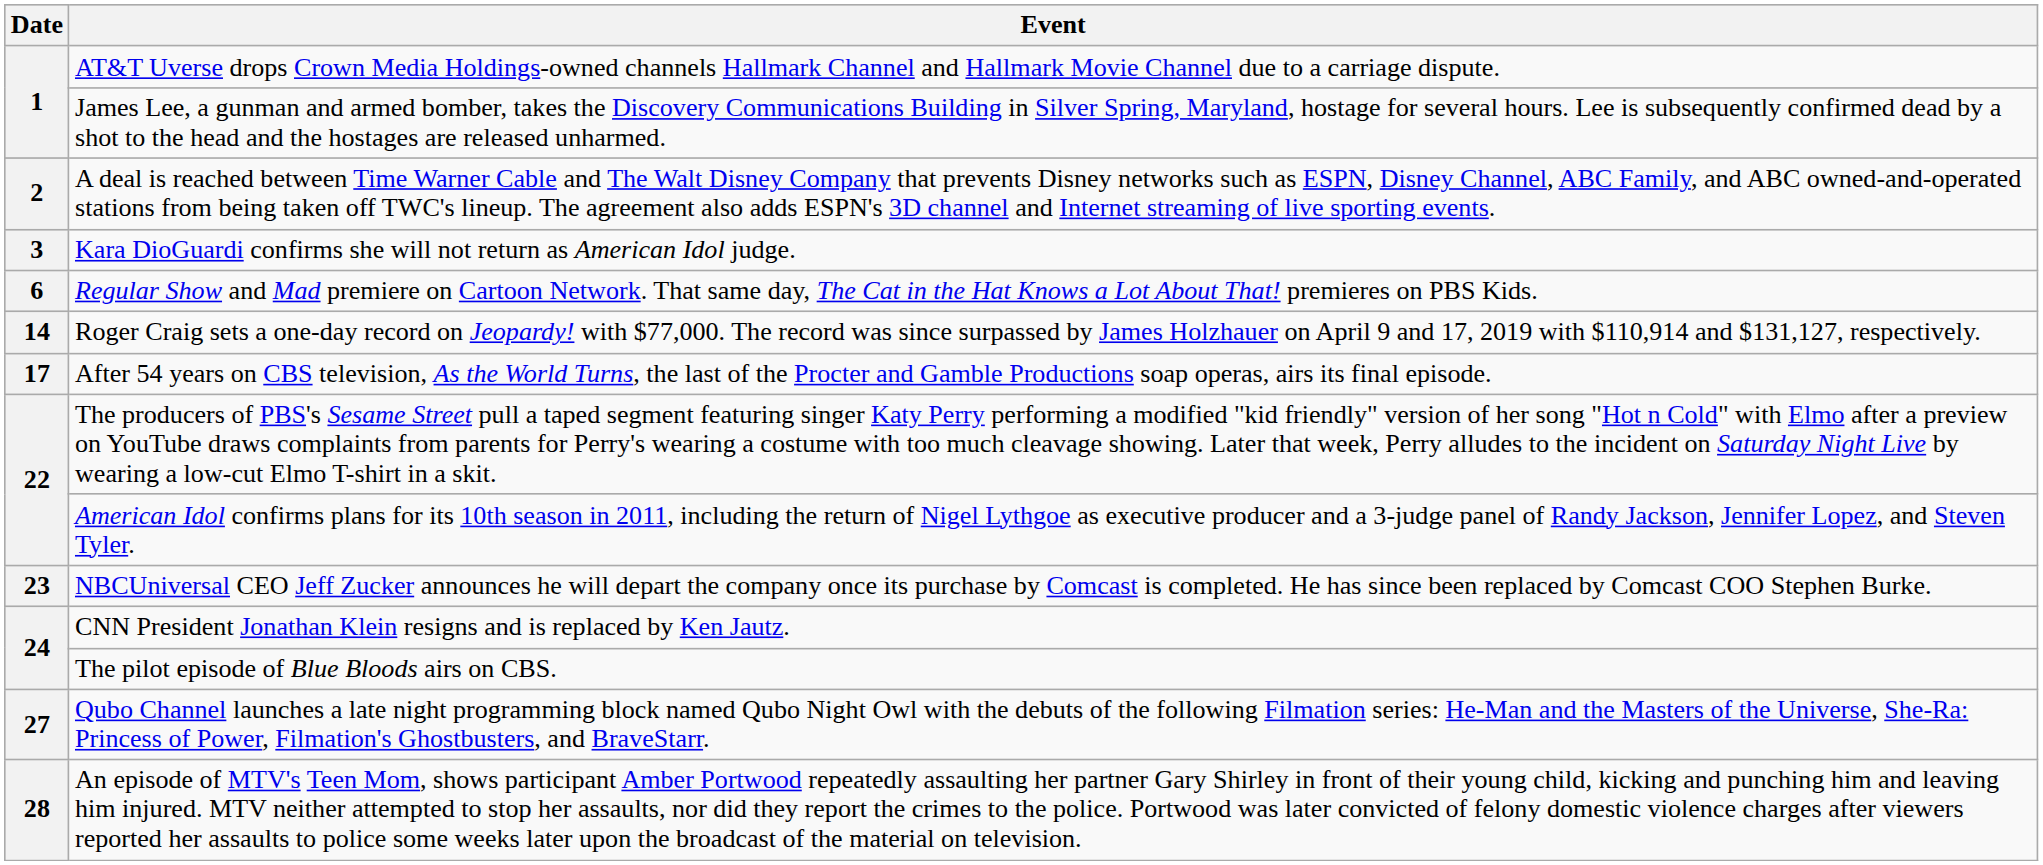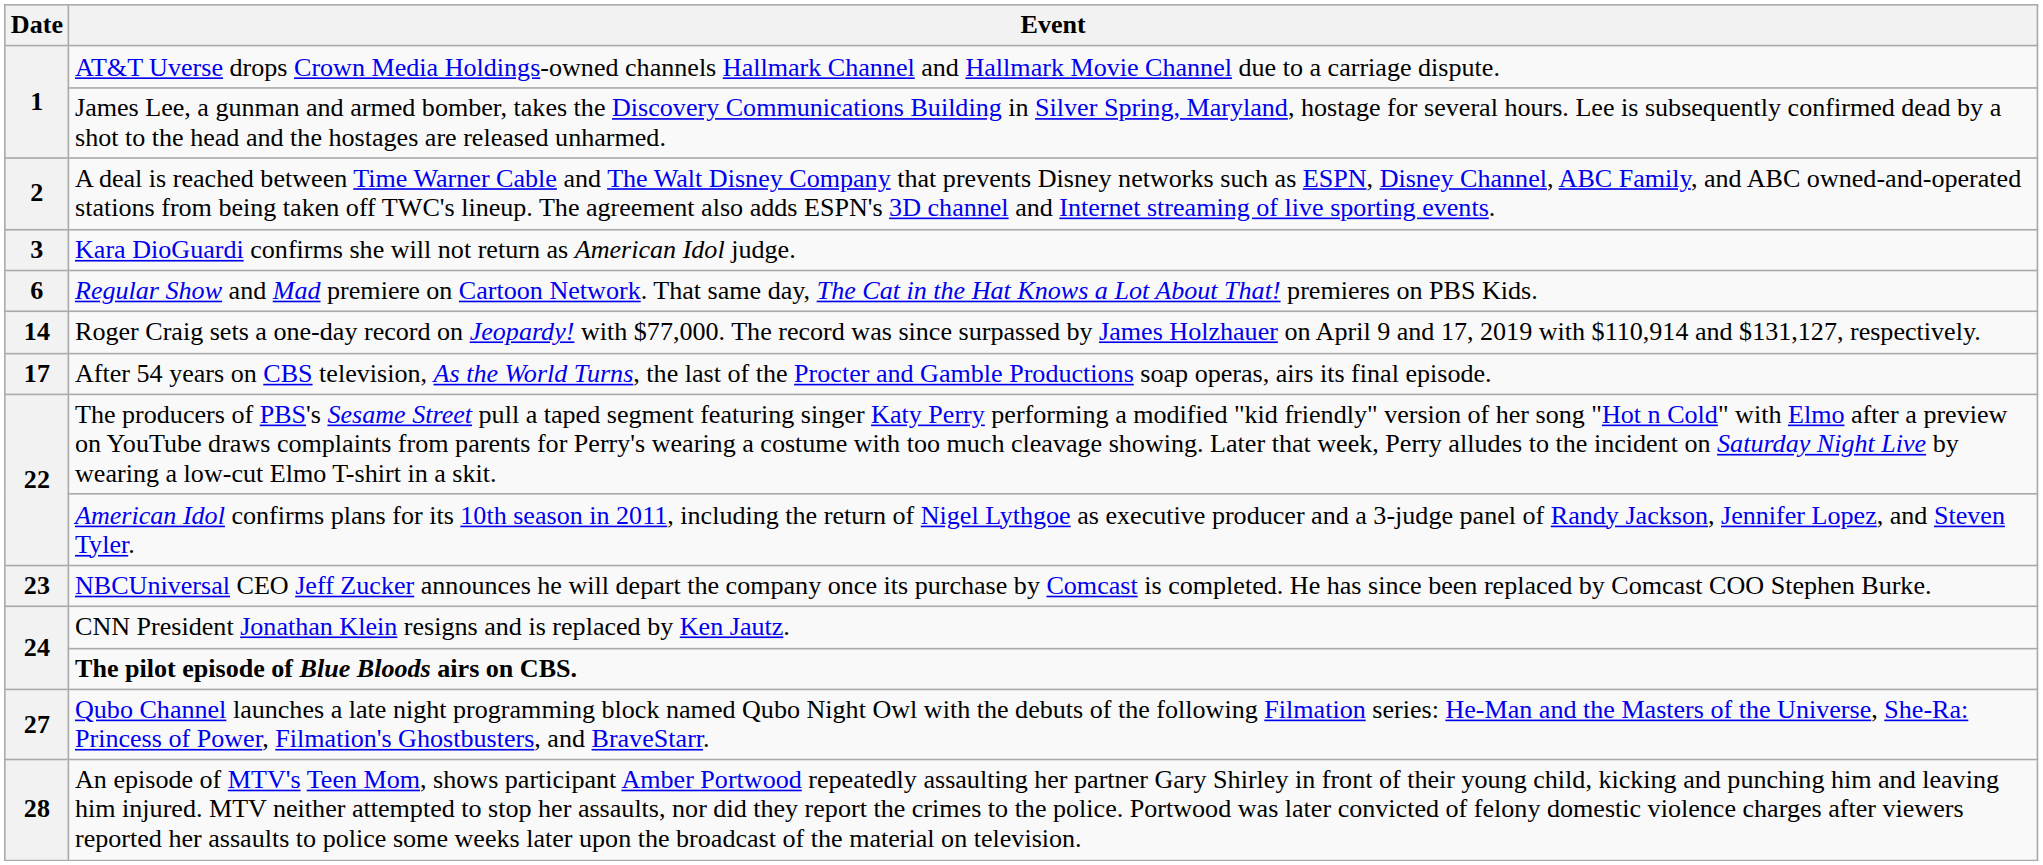(316, 668) normal -> (326, 668) bold
